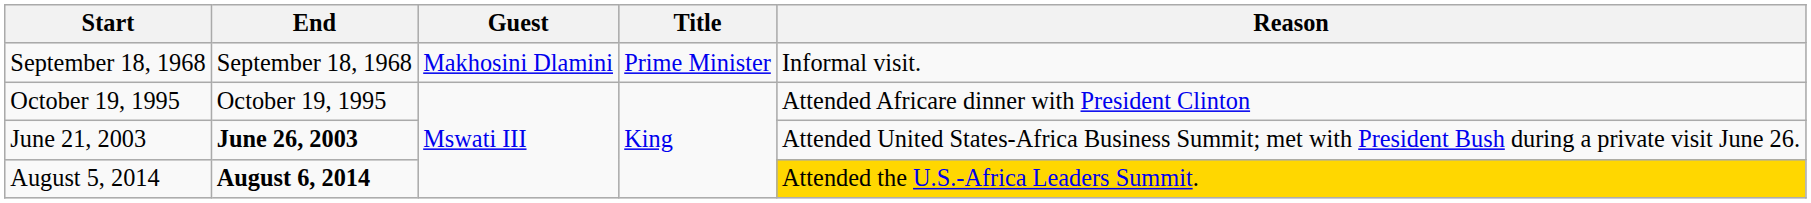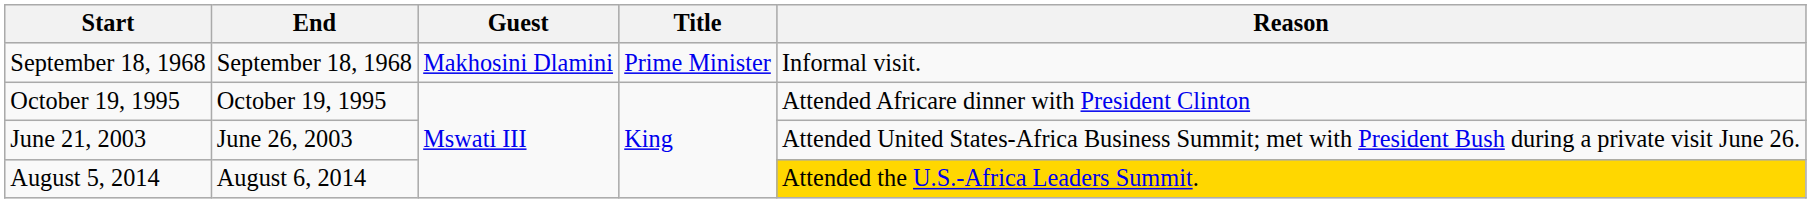(287, 139) bold -> (285, 139) normal
(293, 178) bold -> (291, 178) normal
